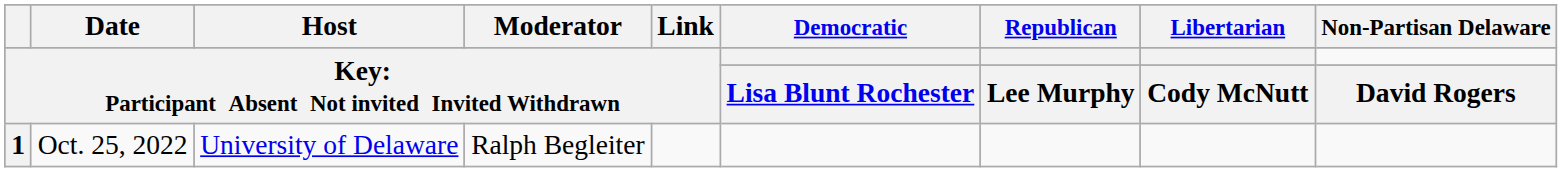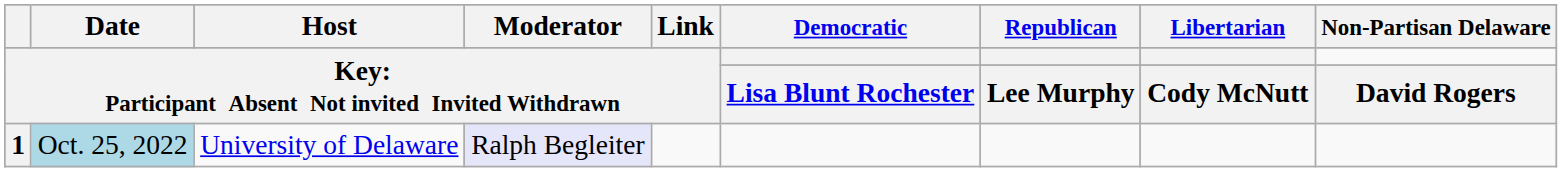(113, 144) no background -> (113, 144) lightblue background
(558, 144) no background -> (558, 144) lavender background
